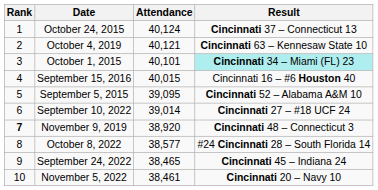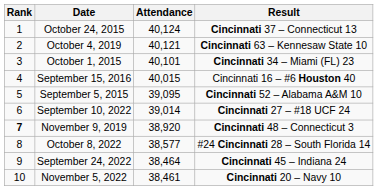(284, 62) paleturquoise background -> (284, 62) no background
(164, 161) 38,465 -> (164, 161) 38,464
